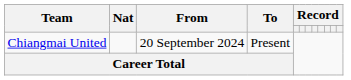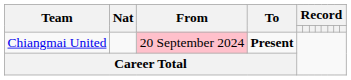(192, 42) no background -> (192, 42) pink background
(270, 42) normal -> (272, 42) bold
